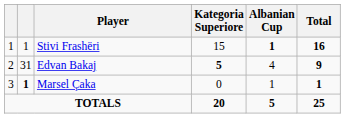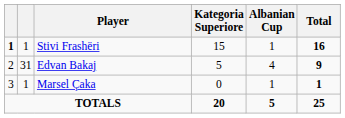(11, 46) normal -> (11, 46) bold
(272, 46) bold -> (272, 46) normal
(219, 65) bold -> (219, 65) normal
(26, 85) bold -> (26, 85) normal
